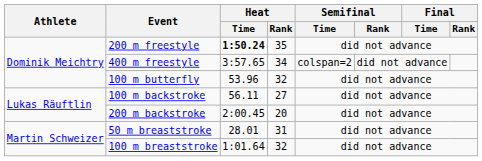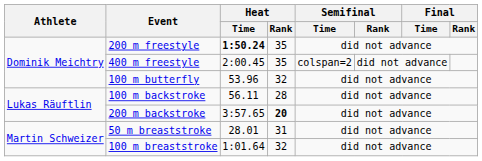(244, 62) 3:57.65 -> (244, 62) 2:00.45
(281, 62) 34 -> (281, 62) 35
(281, 96) 27 -> (281, 96) 28
(244, 113) 2:00.45 -> (244, 113) 3:57.65
(281, 113) normal -> (281, 113) bold
